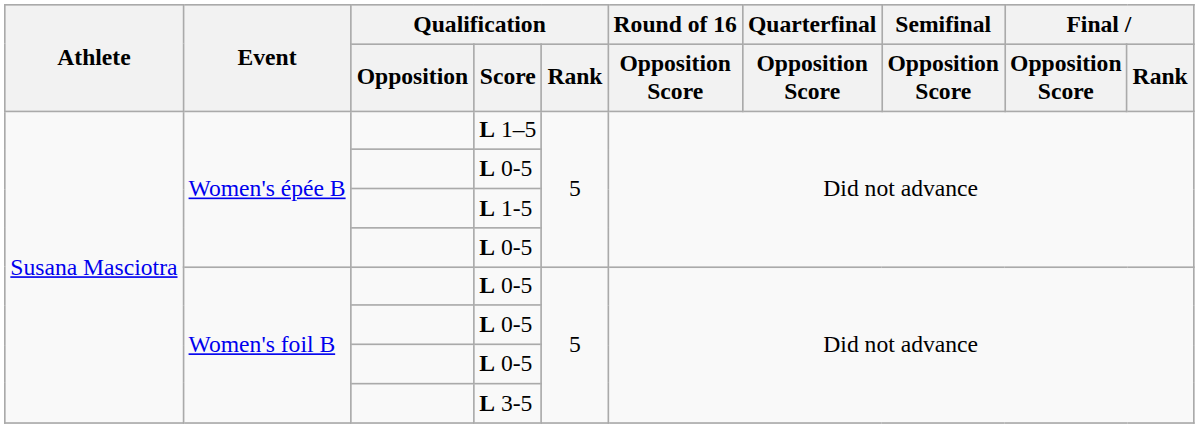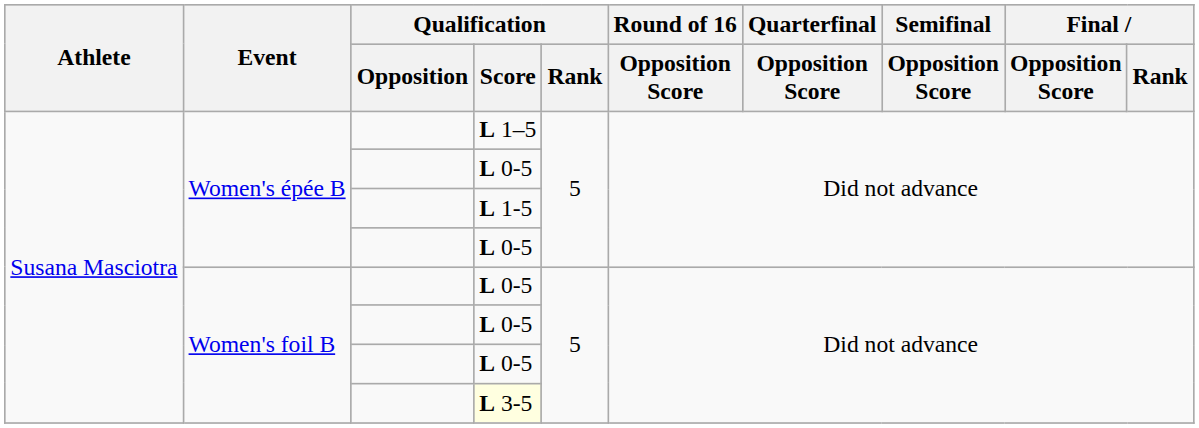(506, 402) no background -> (506, 402) lightyellow background
